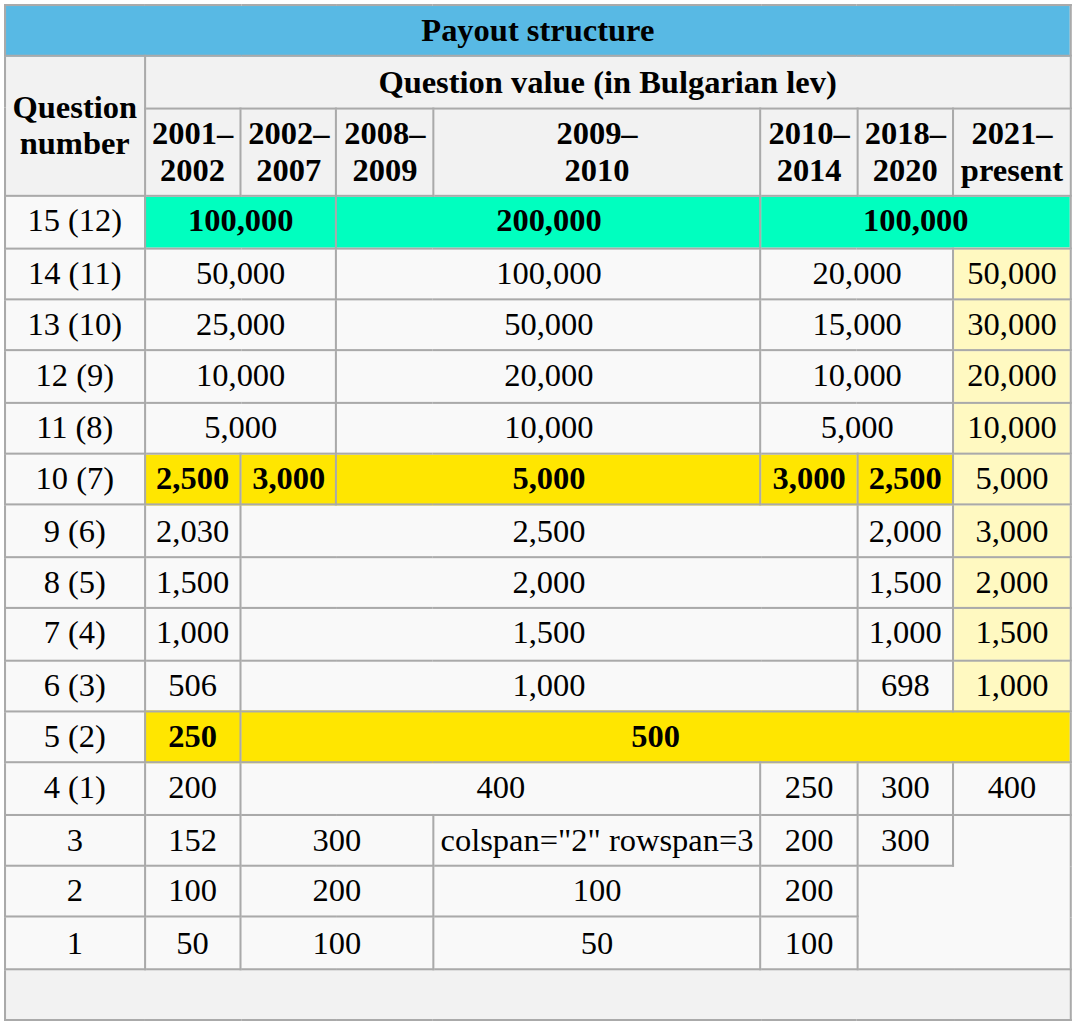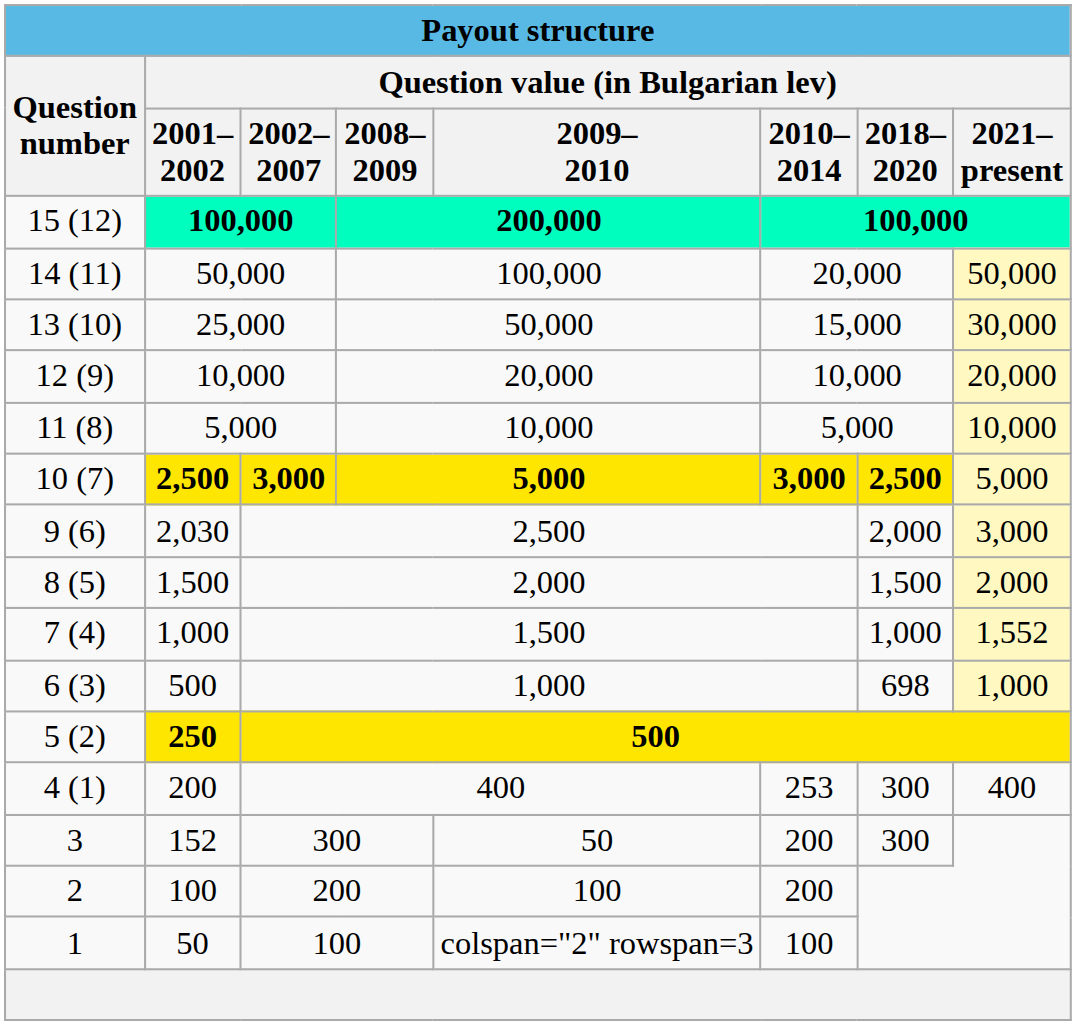(1012, 633) 1,500 -> (1012, 633) 1,552
(193, 684) 506 -> (193, 684) 500
(809, 787) 250 -> (809, 787) 253
(597, 839) colspan="2" rowspan=3 -> (597, 839) 50
(597, 942) 50 -> (597, 942) colspan="2" rowspan=3
